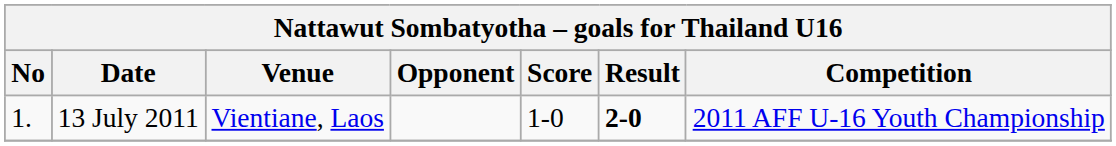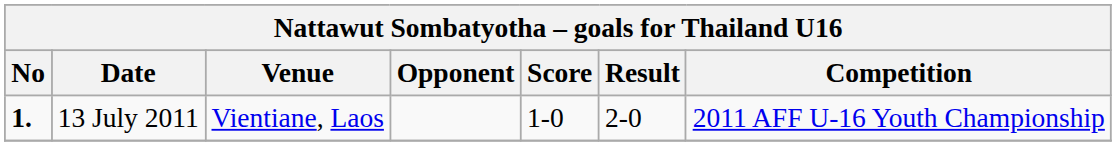(22, 118) normal -> (22, 118) bold
(623, 118) bold -> (623, 118) normal
